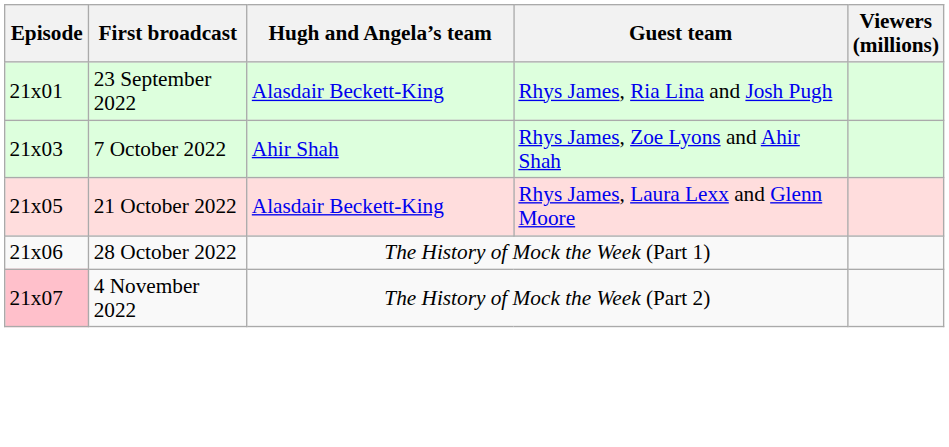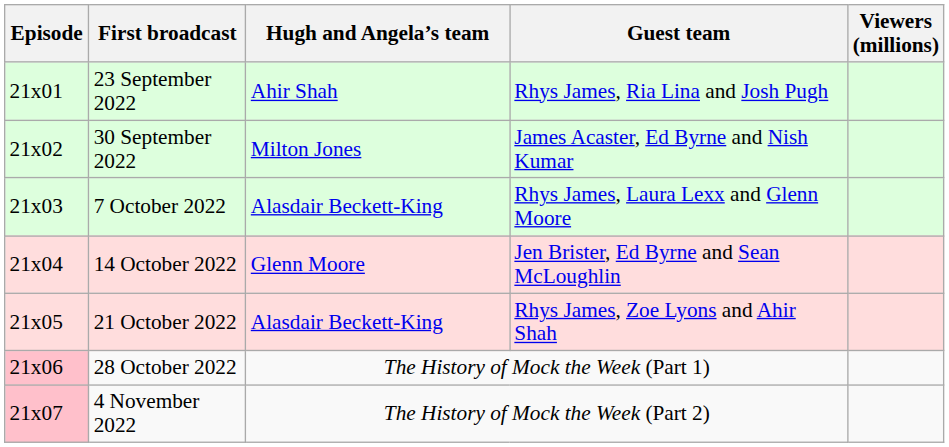(348, 91) Alasdair Beckett-King -> (294, 91) Ahir Shah
+ row: (152, 148)
(295, 148) Ahir Shah -> (347, 206) Alasdair Beckett-King
(659, 148) Rhys James, Zoe Lyons and Ahir Shah -> (666, 206) Rhys James, Laura Lexx and Glenn Moore
+ row: (165, 264)
(670, 206) Rhys James, Laura Lexx and Glenn Moore -> (655, 321) Rhys James, Zoe Lyons and Ahir Shah
(36, 252) no background -> (36, 367) pink background
